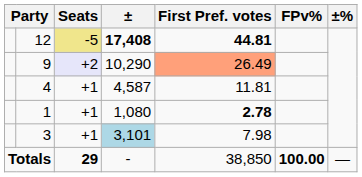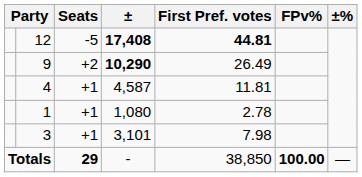(92, 40) khaki background -> (92, 40) no background
(90, 64) lavender background -> (90, 64) no background
(128, 64) normal -> (128, 64) bold
(253, 64) lightsalmon background -> (253, 64) no background
(257, 111) bold -> (257, 111) normal
(132, 135) lightblue background -> (132, 135) no background
